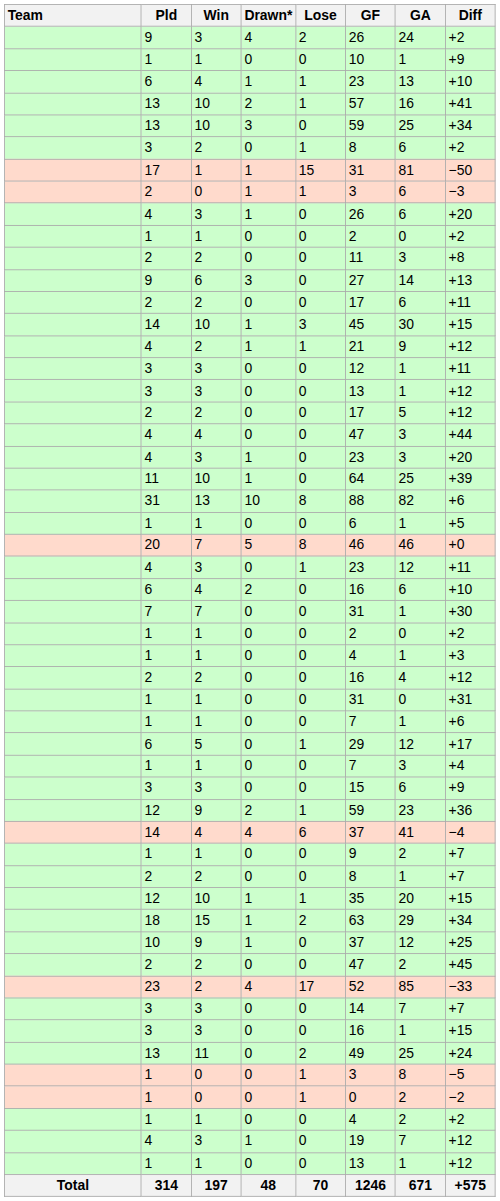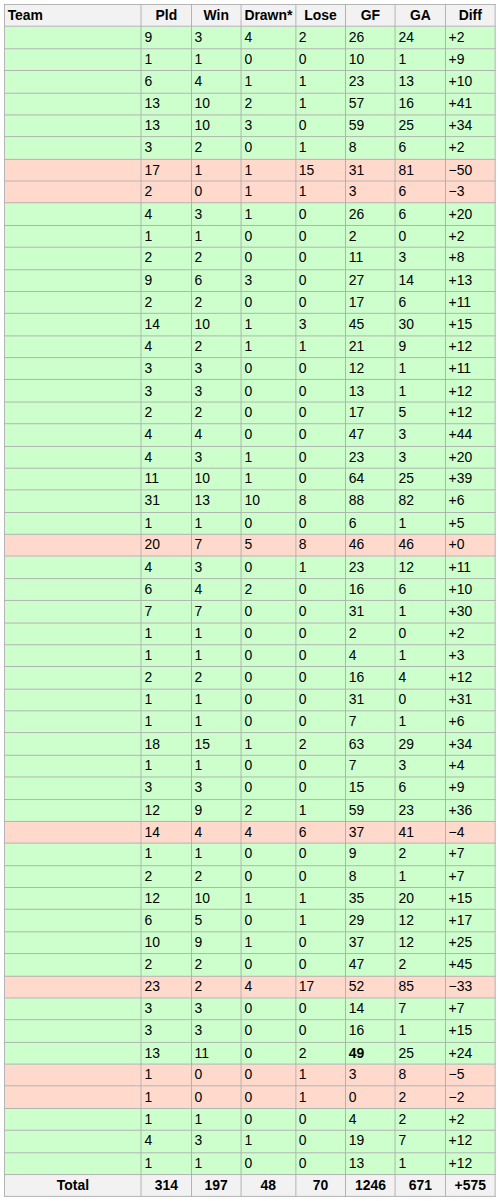rows swapped: (152, 920) <-> (148, 744)
(356, 1053) normal -> (356, 1053) bold
